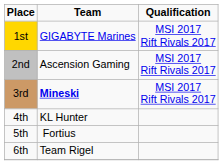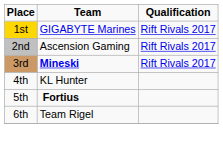(178, 36) MSI 2017 Rift Rivals 2017 -> (178, 30) Rift Rivals 2017
(178, 65) MSI 2017 Rift Rivals 2017 -> (178, 47) Rift Rivals 2017
(178, 94) MSI 2017 Rift Rivals 2017 -> (178, 64) Rift Rivals 2017
(58, 134) normal -> (59, 98) bold
